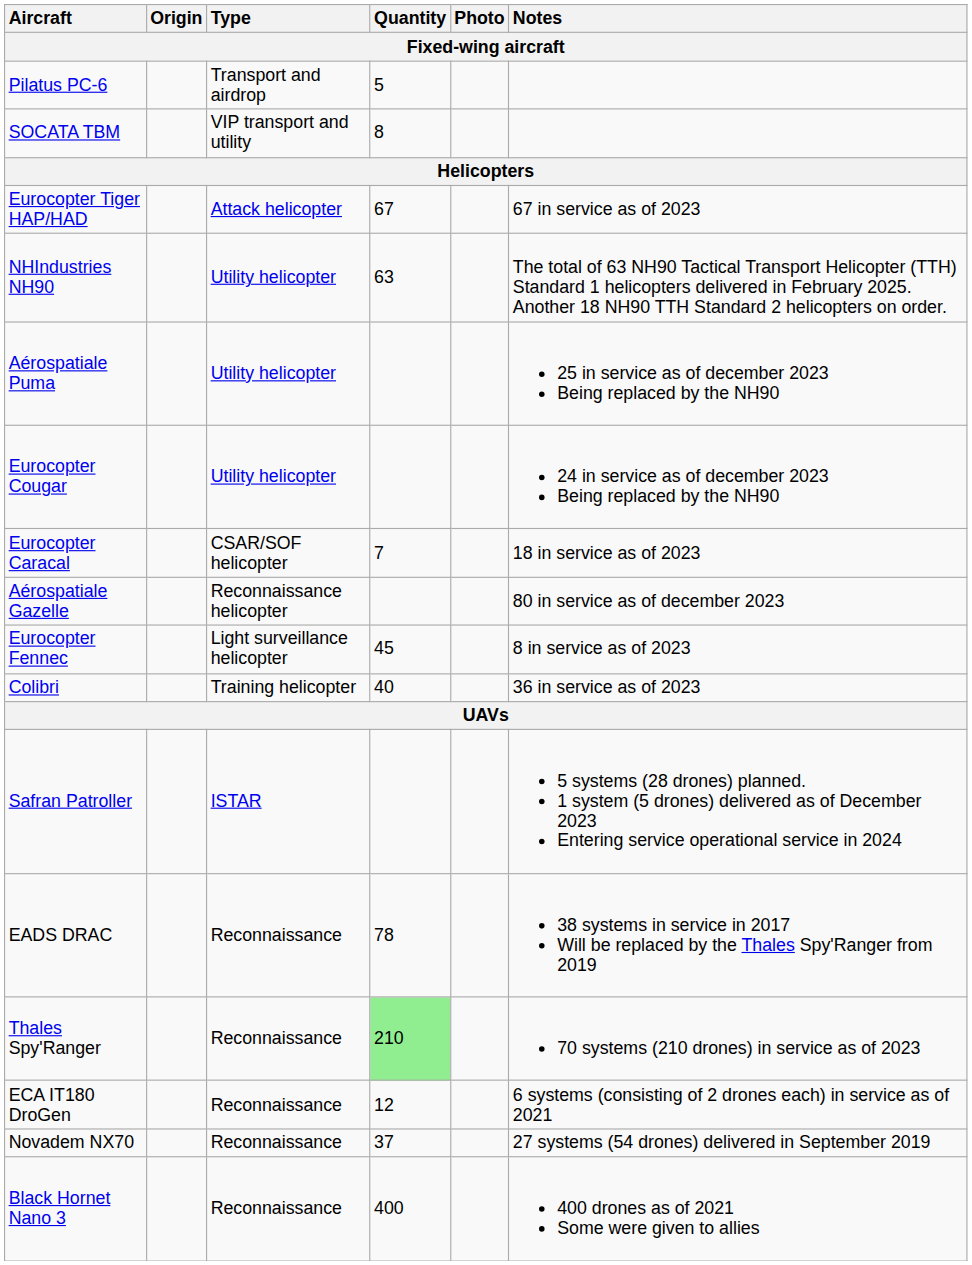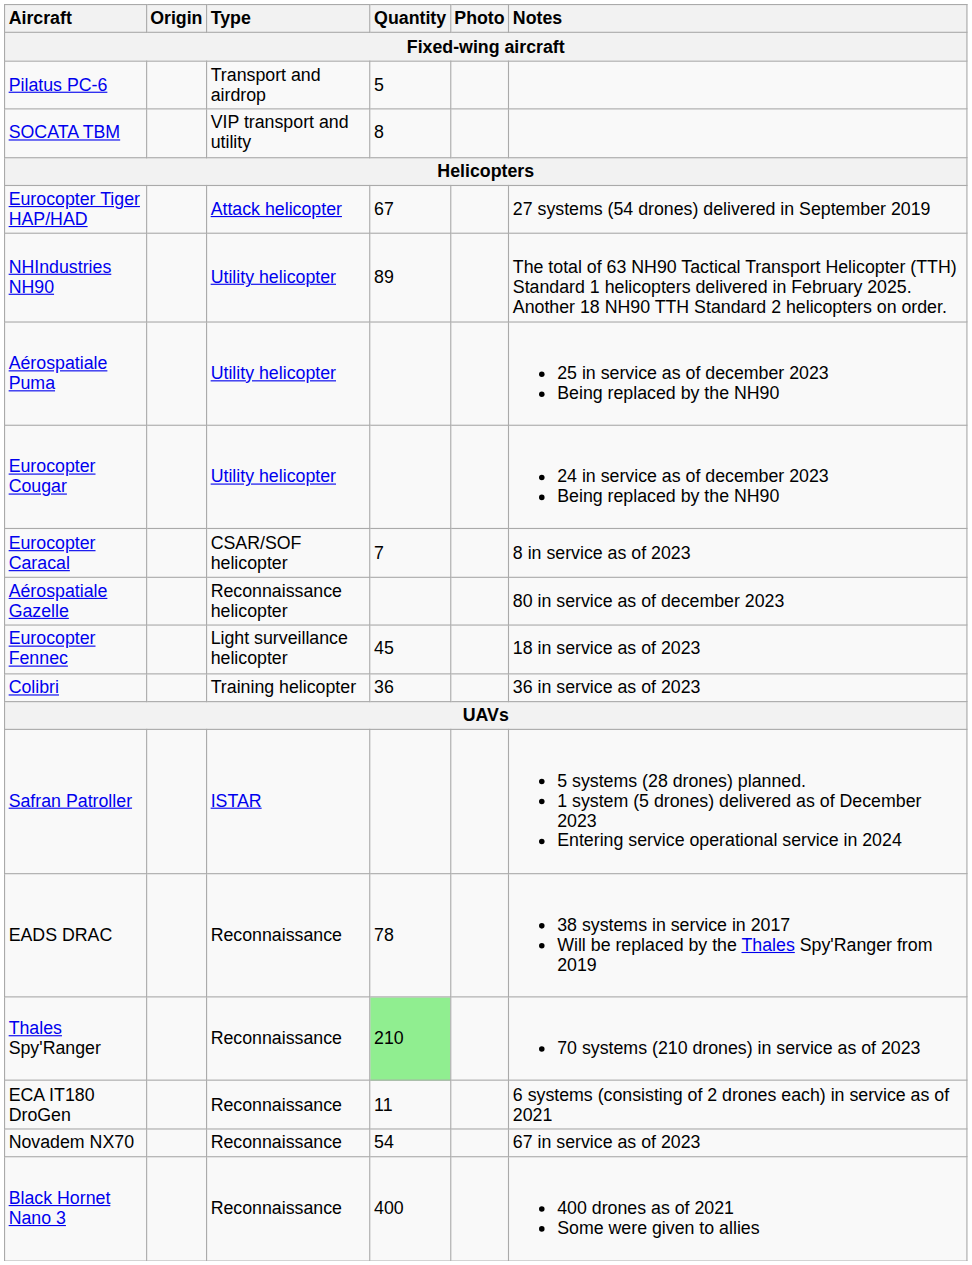(607, 209) 67 in service as of 2023 -> (722, 209) 27 systems (54 drones) delivered in September 2019
(384, 277) 63 -> (384, 277) 89
(607, 552) 18 in service as of 2023 -> (602, 552) 8 in service as of 2023
(602, 649) 8 in service as of 2023 -> (607, 649) 18 in service as of 2023
(384, 687) 40 -> (384, 687) 36
(384, 1104) 12 -> (383, 1104) 11
(384, 1142) 37 -> (384, 1142) 54
(722, 1142) 27 systems (54 drones) delivered in September 2019 -> (607, 1142) 67 in service as of 2023
